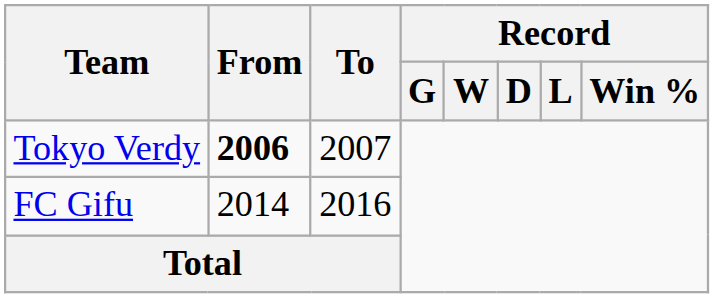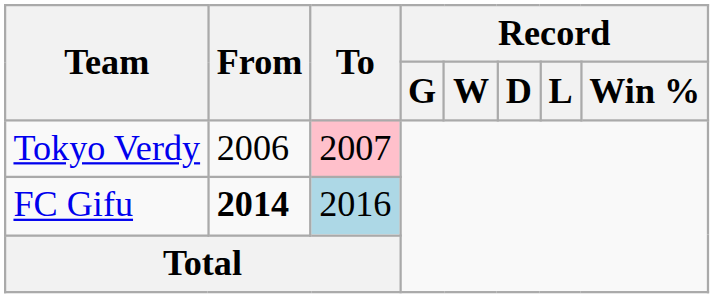(253, 147) bold -> (253, 147) normal
(355, 147) no background -> (355, 147) pink background
(253, 205) normal -> (253, 205) bold
(355, 205) no background -> (355, 205) lightblue background
